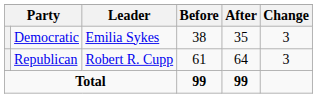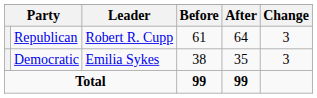rows swapped: (46, 59) <-> (47, 37)
